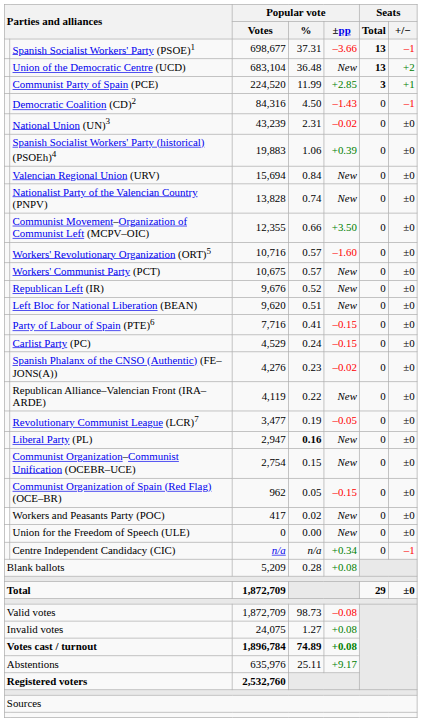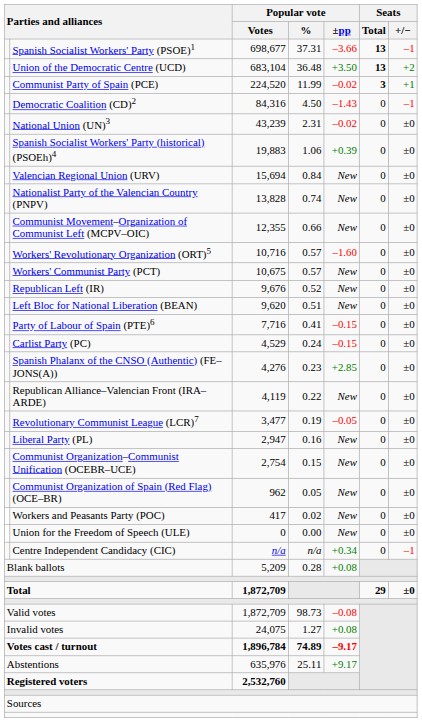(347, 67) New -> (344, 67) +3.50
(344, 85) +2.85 -> (345, 85) –0.02
(344, 228) +3.50 -> (347, 228) New
(345, 366) –0.02 -> (344, 366) +2.85
(312, 440) bold -> (312, 440) normal
(345, 492) –0.15 -> (347, 492) New
(344, 647) +0.08 -> (345, 647) –9.17
